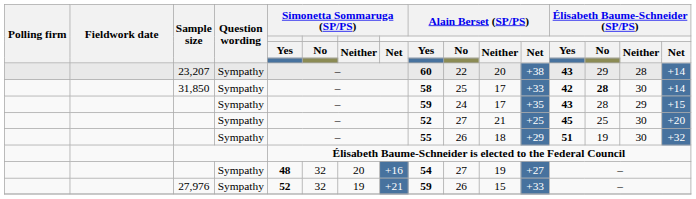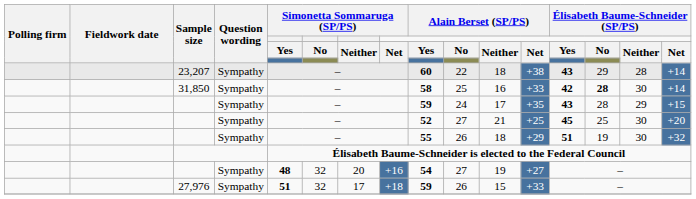(500, 72) 20 -> (500, 72) 18
(500, 88) 17 -> (500, 88) 16
(285, 186) 52 -> (285, 186) 51
(359, 186) 19 -> (359, 186) 17
(394, 186) +21 -> (394, 186) +18
